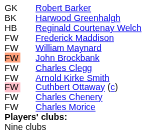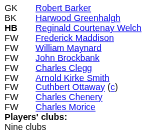(11, 28) normal -> (11, 28) bold
(11, 58) lightsalmon background -> (11, 58) no background
(11, 87) pink background -> (11, 87) no background
